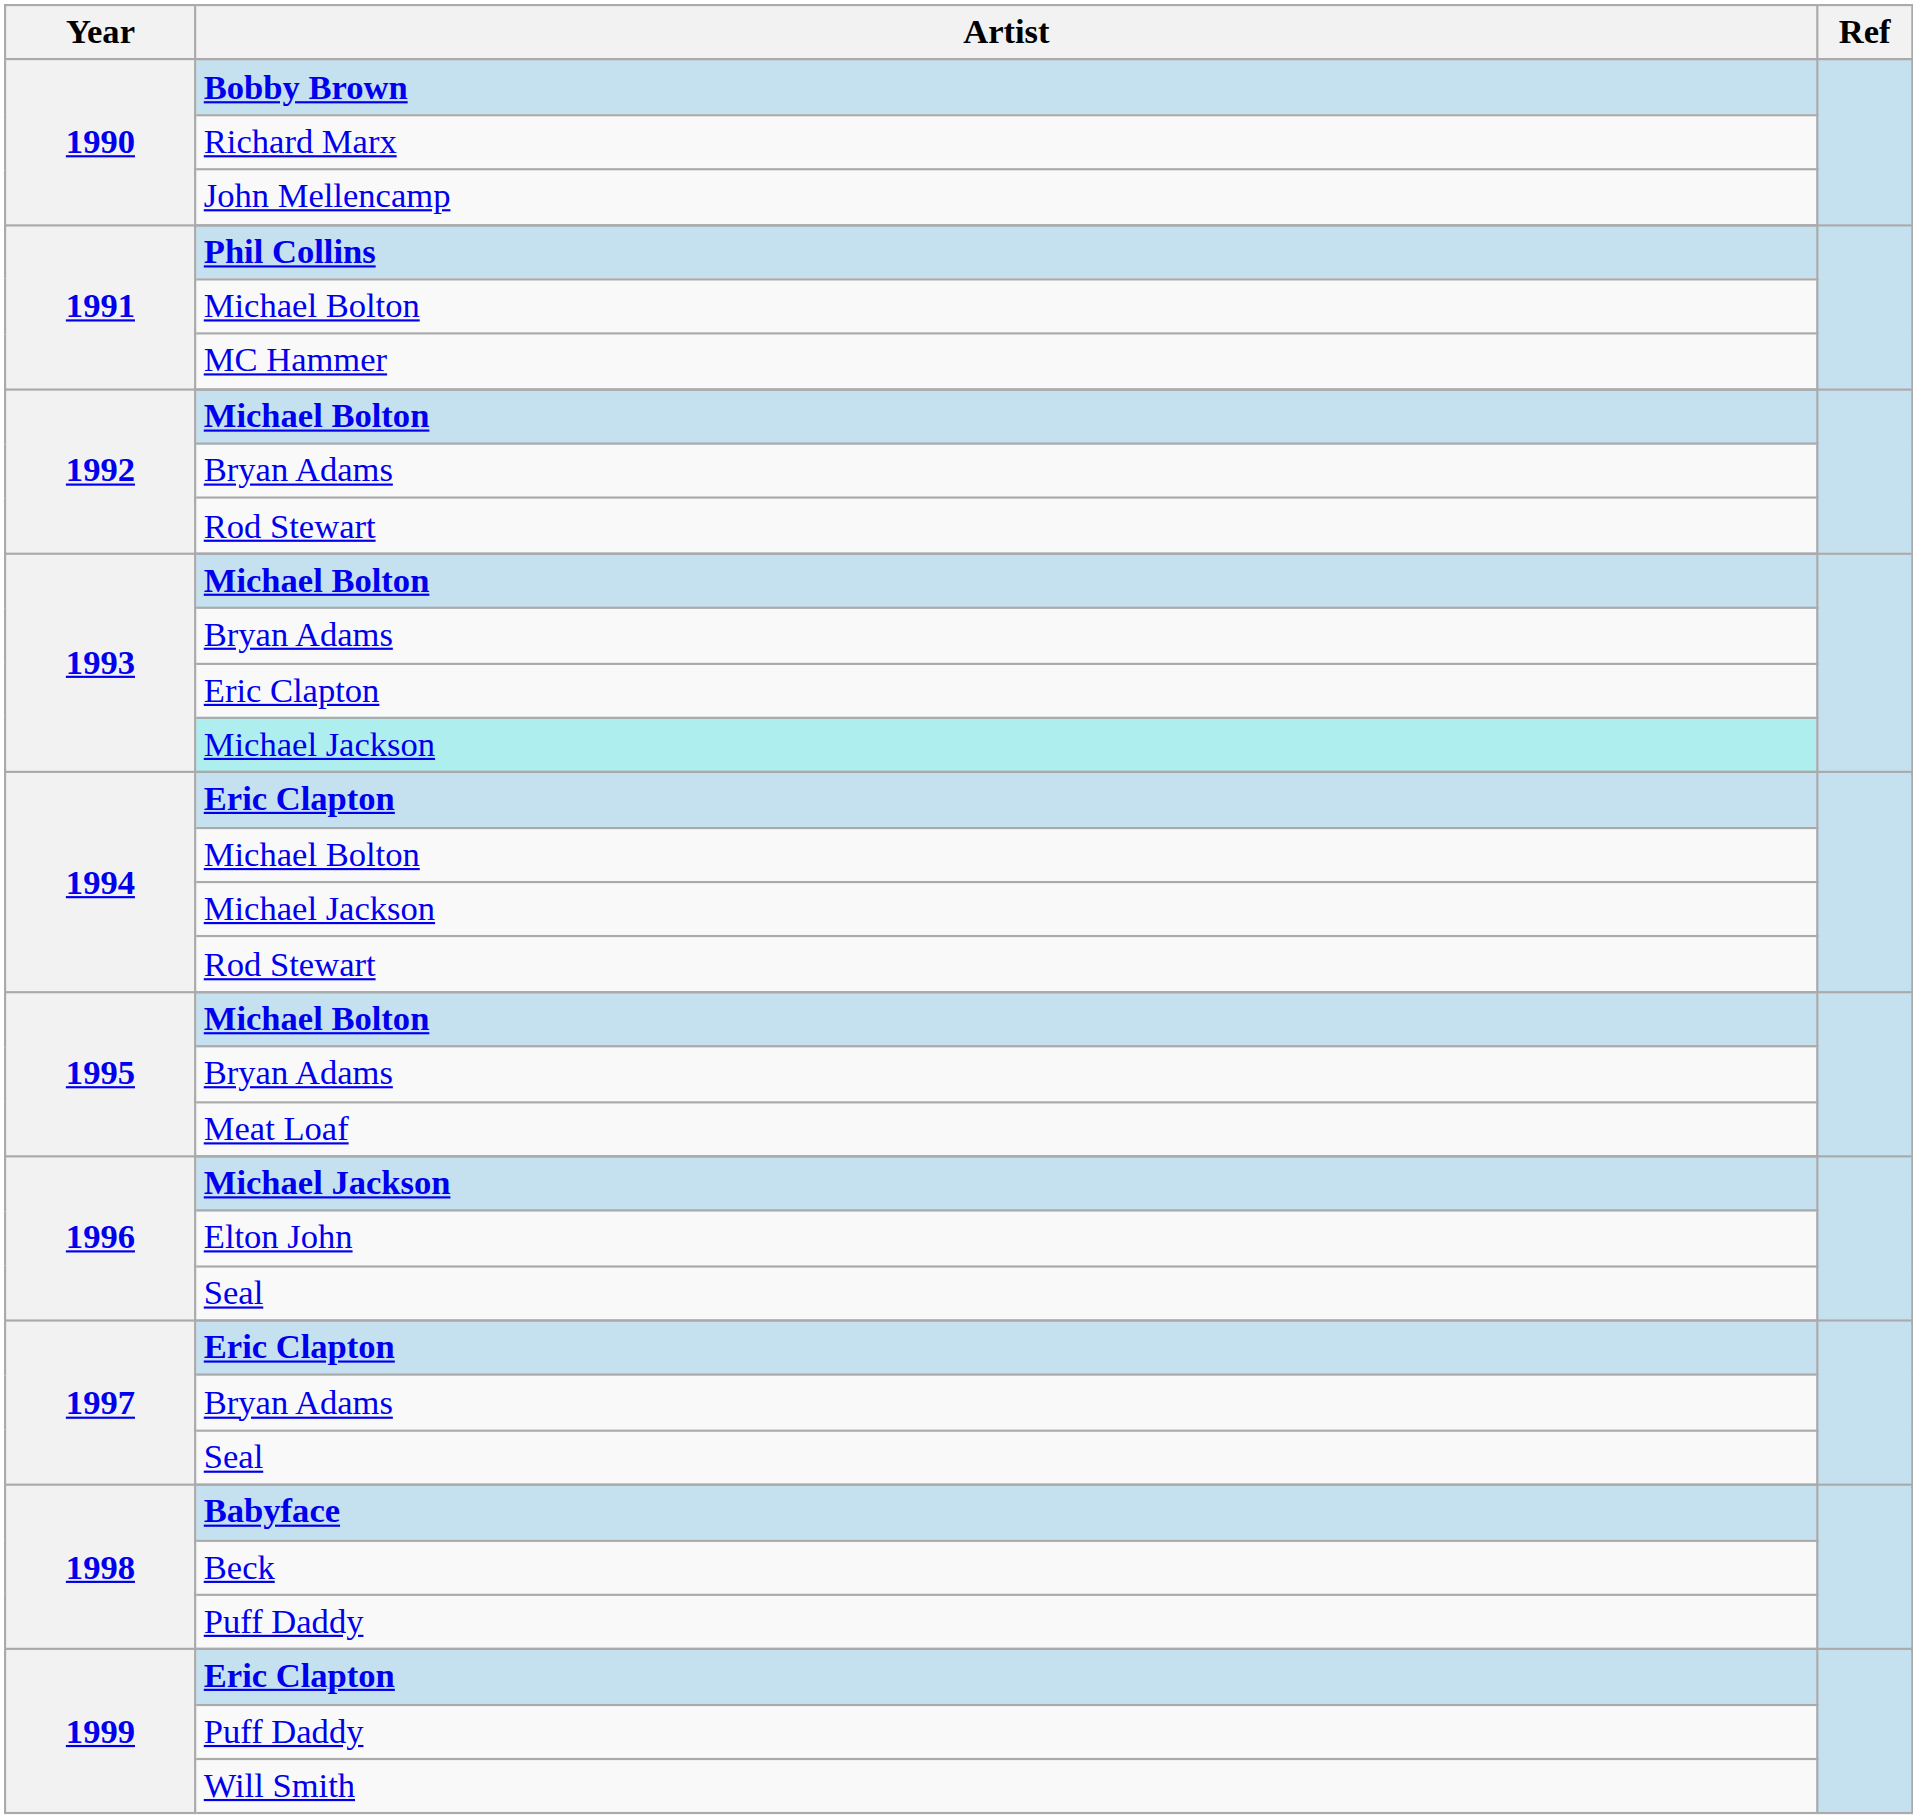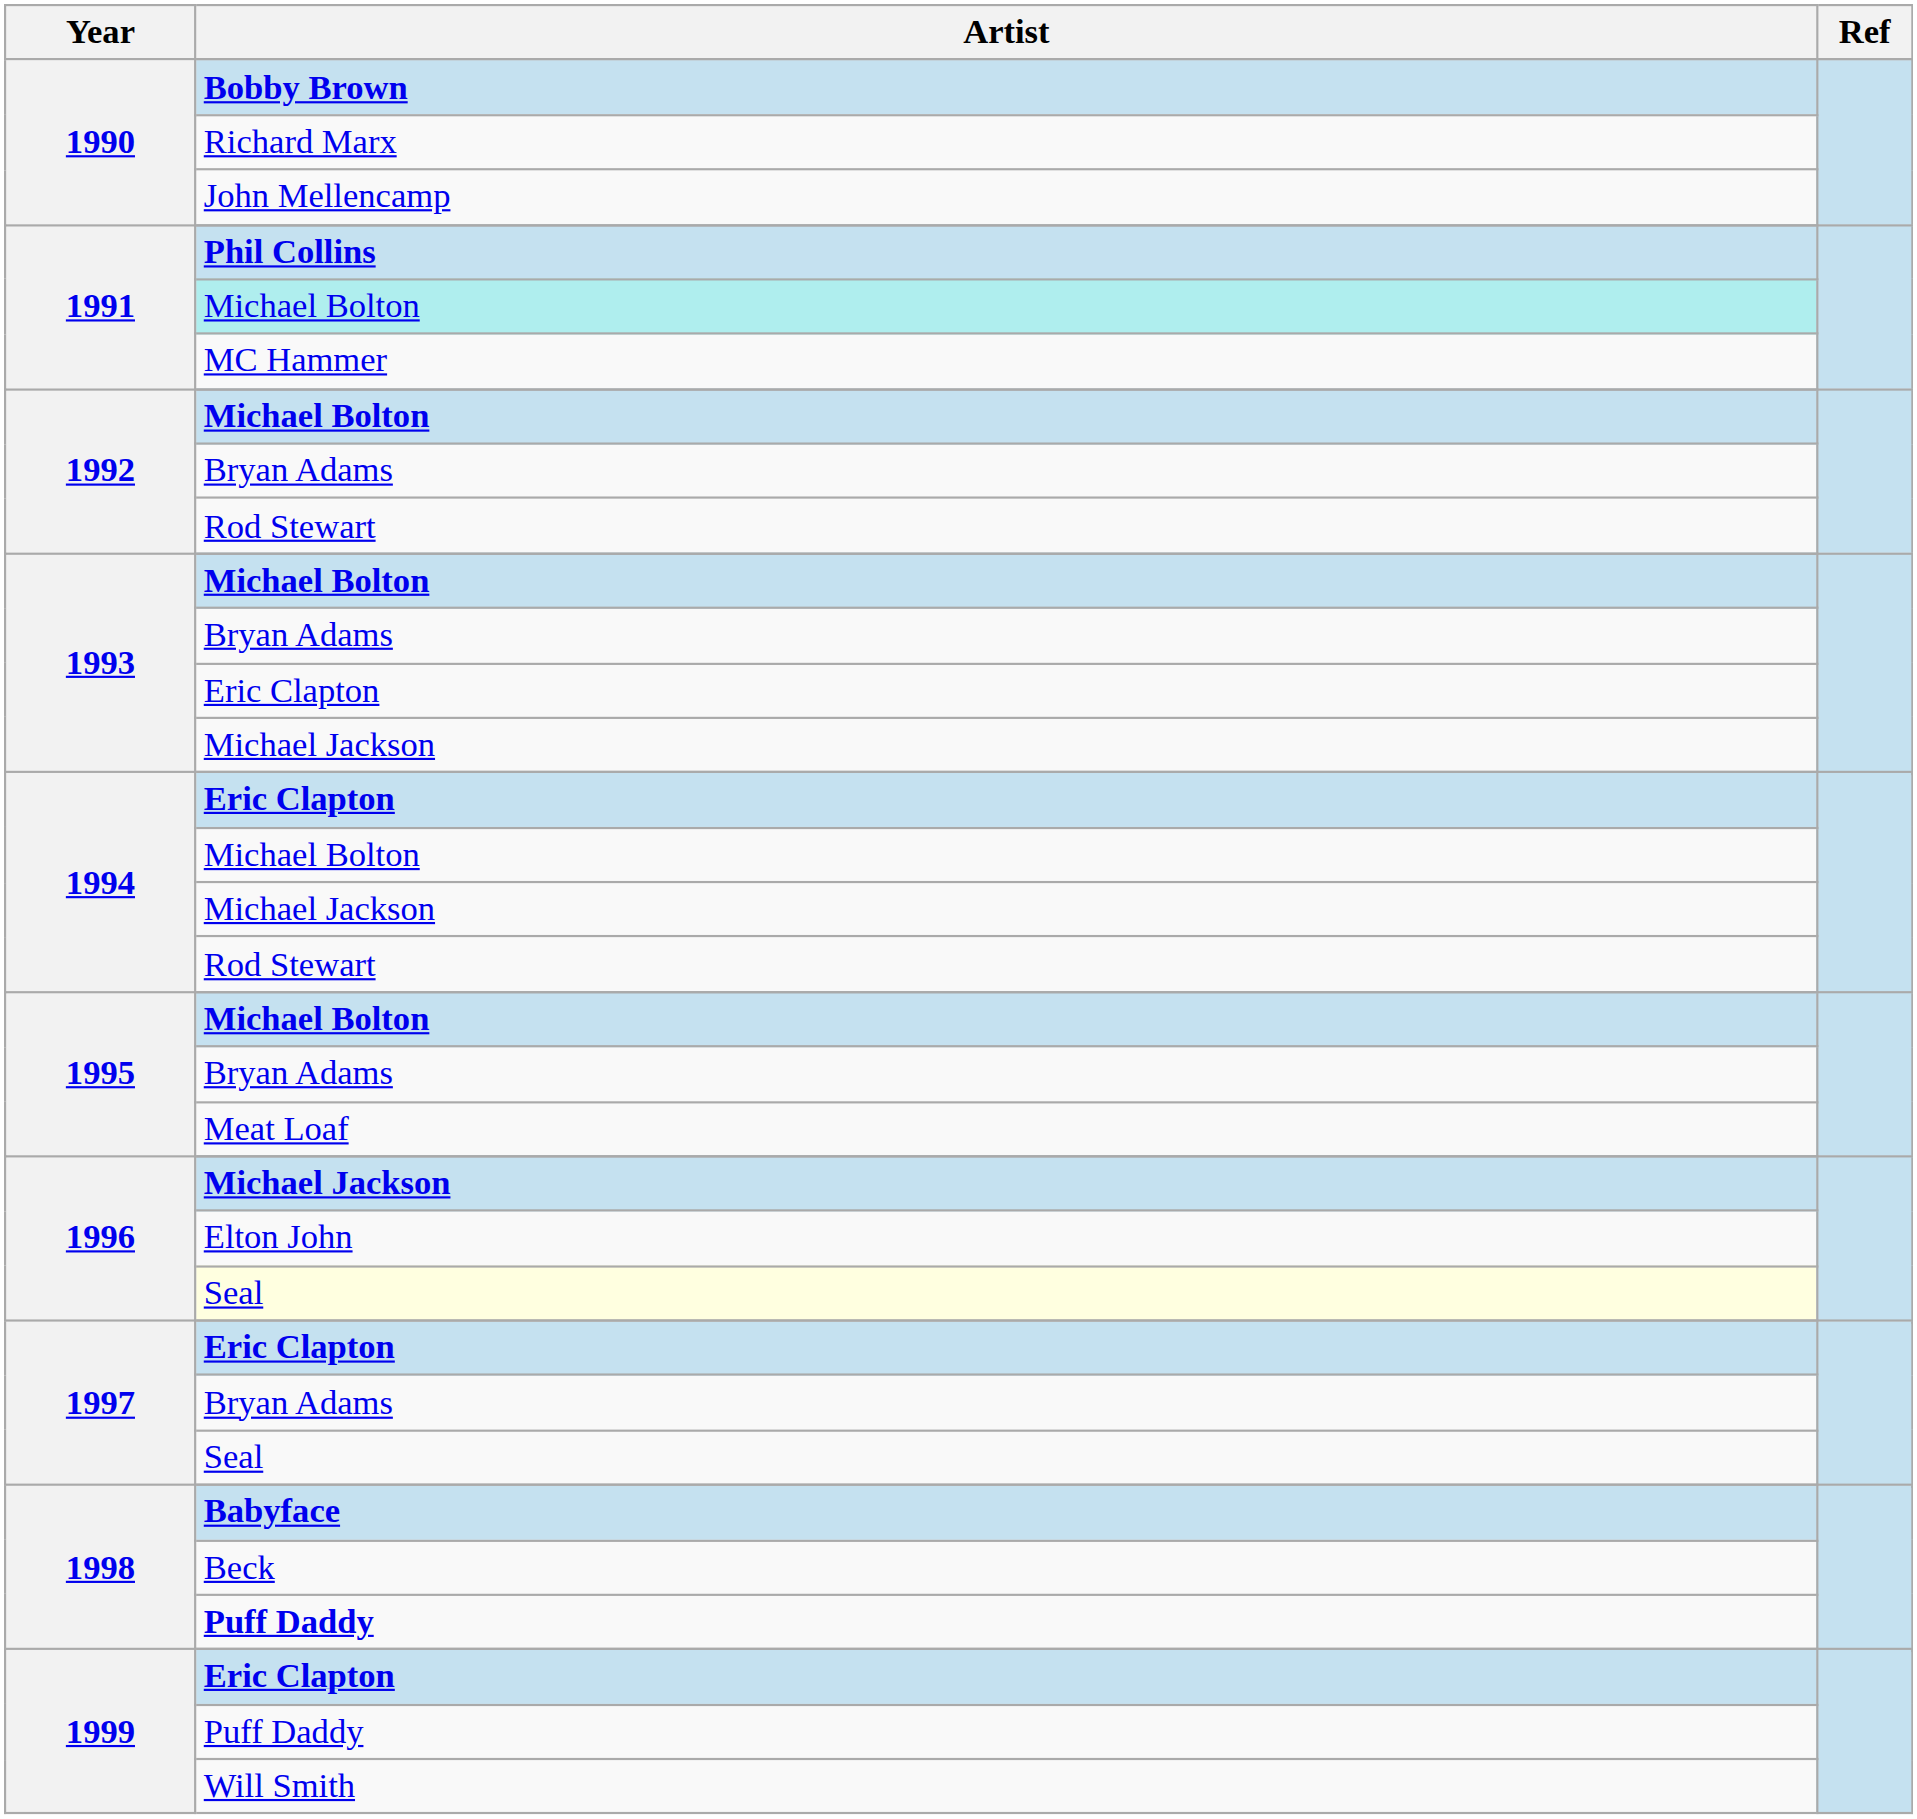(312, 305) no background -> (312, 305) paleturquoise background
(319, 744) paleturquoise background -> (319, 744) no background
(234, 1292) no background -> (234, 1292) lightyellow background
(284, 1621) normal -> (289, 1621) bold
